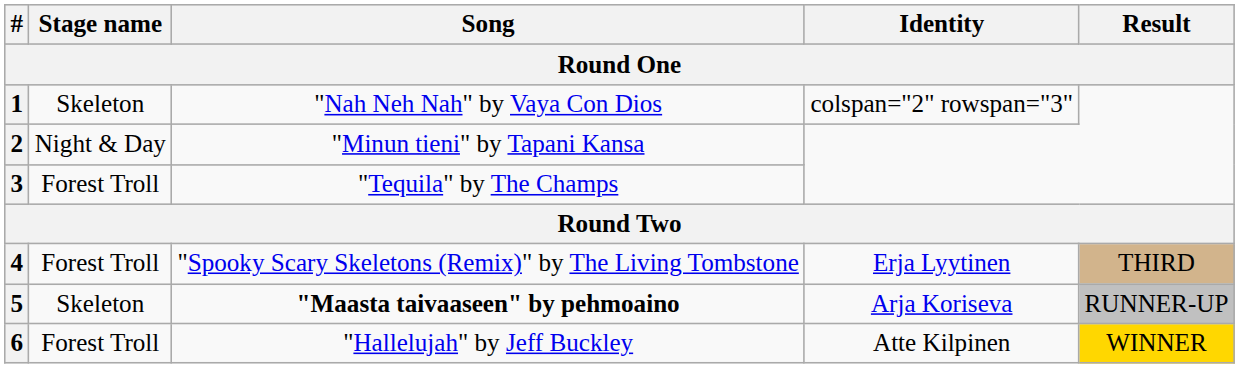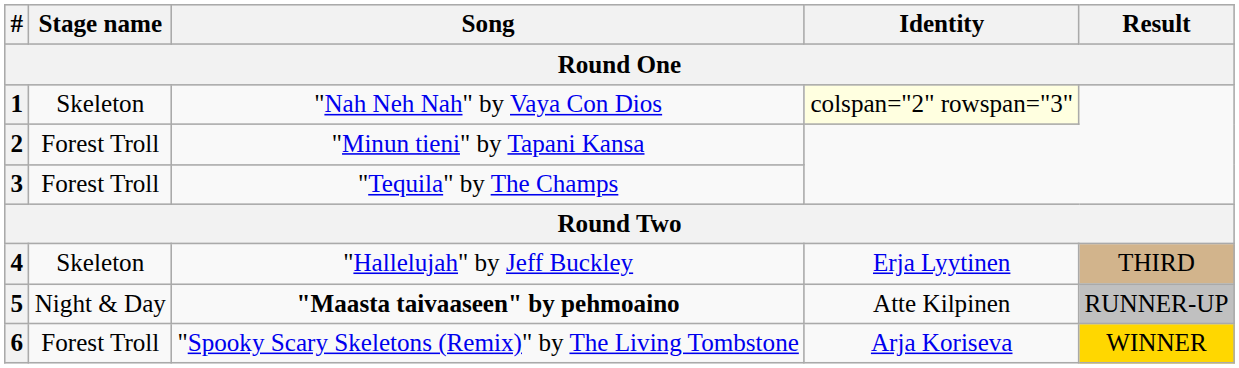(942, 104) no background -> (942, 104) lightyellow background
(100, 143) Night & Day -> (100, 143) Forest Troll
(100, 263) Forest Troll -> (100, 263) Skeleton
(488, 263) "Spooky Scary Skeletons (Remix)" by The Living Tombstone -> (488, 263) "Hallelujah" by Jeff Buckley
(100, 303) Skeleton -> (100, 303) Night & Day
(942, 303) Arja Koriseva -> (942, 303) Atte Kilpinen
(488, 343) "Hallelujah" by Jeff Buckley -> (488, 343) "Spooky Scary Skeletons (Remix)" by The Living Tombstone
(942, 343) Atte Kilpinen -> (942, 343) Arja Koriseva
